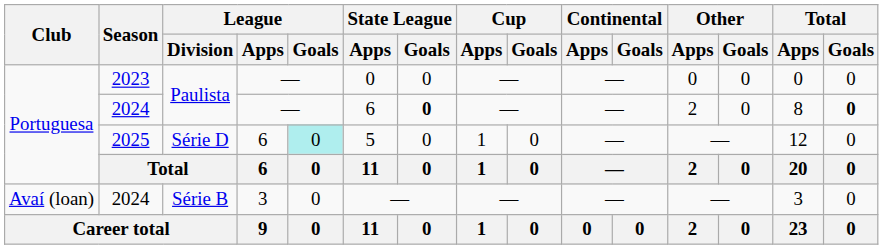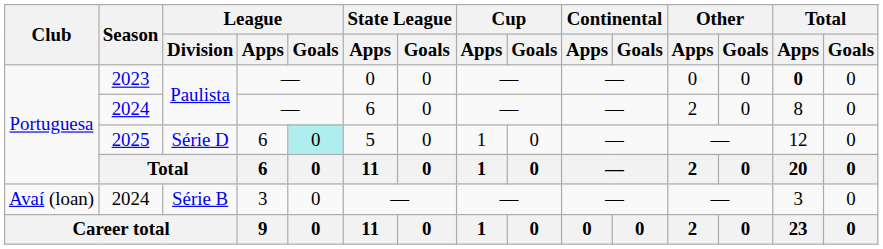(798, 79) normal -> (798, 79) bold
(427, 109) bold -> (427, 109) normal
(851, 109) bold -> (851, 109) normal
